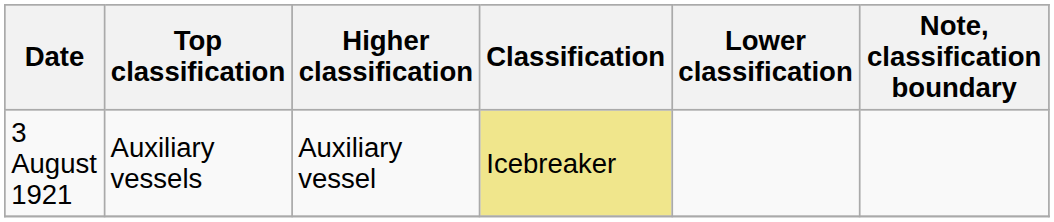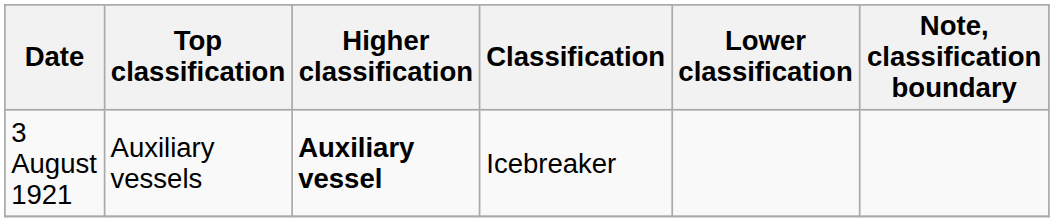(350, 162) normal -> (356, 162) bold
(551, 162) khaki background -> (551, 162) no background
